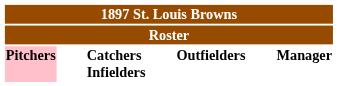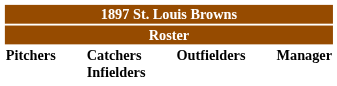(31, 55) pink background -> (31, 55) no background
